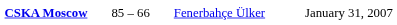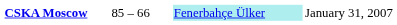(219, 12) no background -> (219, 12) paleturquoise background
